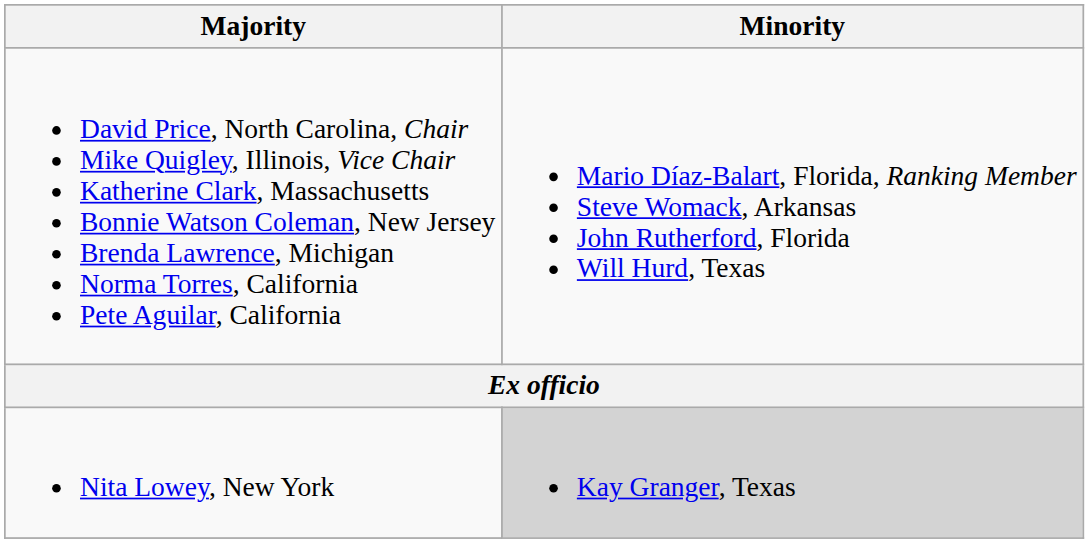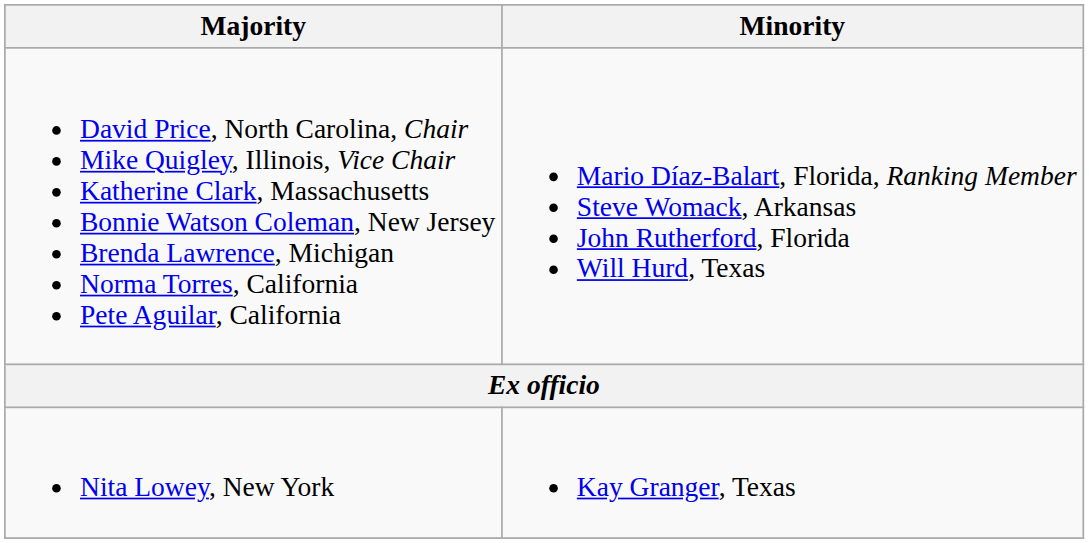(792, 488) lightgrey background -> (792, 488) no background
